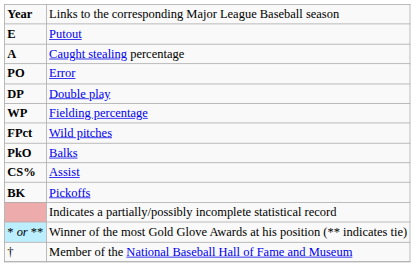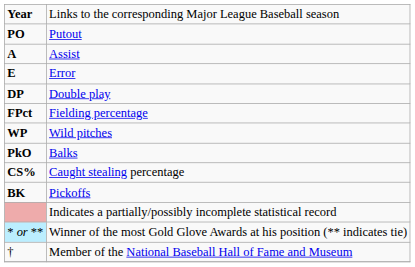(11, 34) E -> (16, 34) PO
(117, 53) Caught stealing percentage -> (64, 53) Assist
(16, 73) PO -> (11, 73) E
(17, 113) WP -> (20, 113) FPct
(20, 133) FPct -> (17, 133) WP
(64, 172) Assist -> (117, 172) Caught stealing percentage
